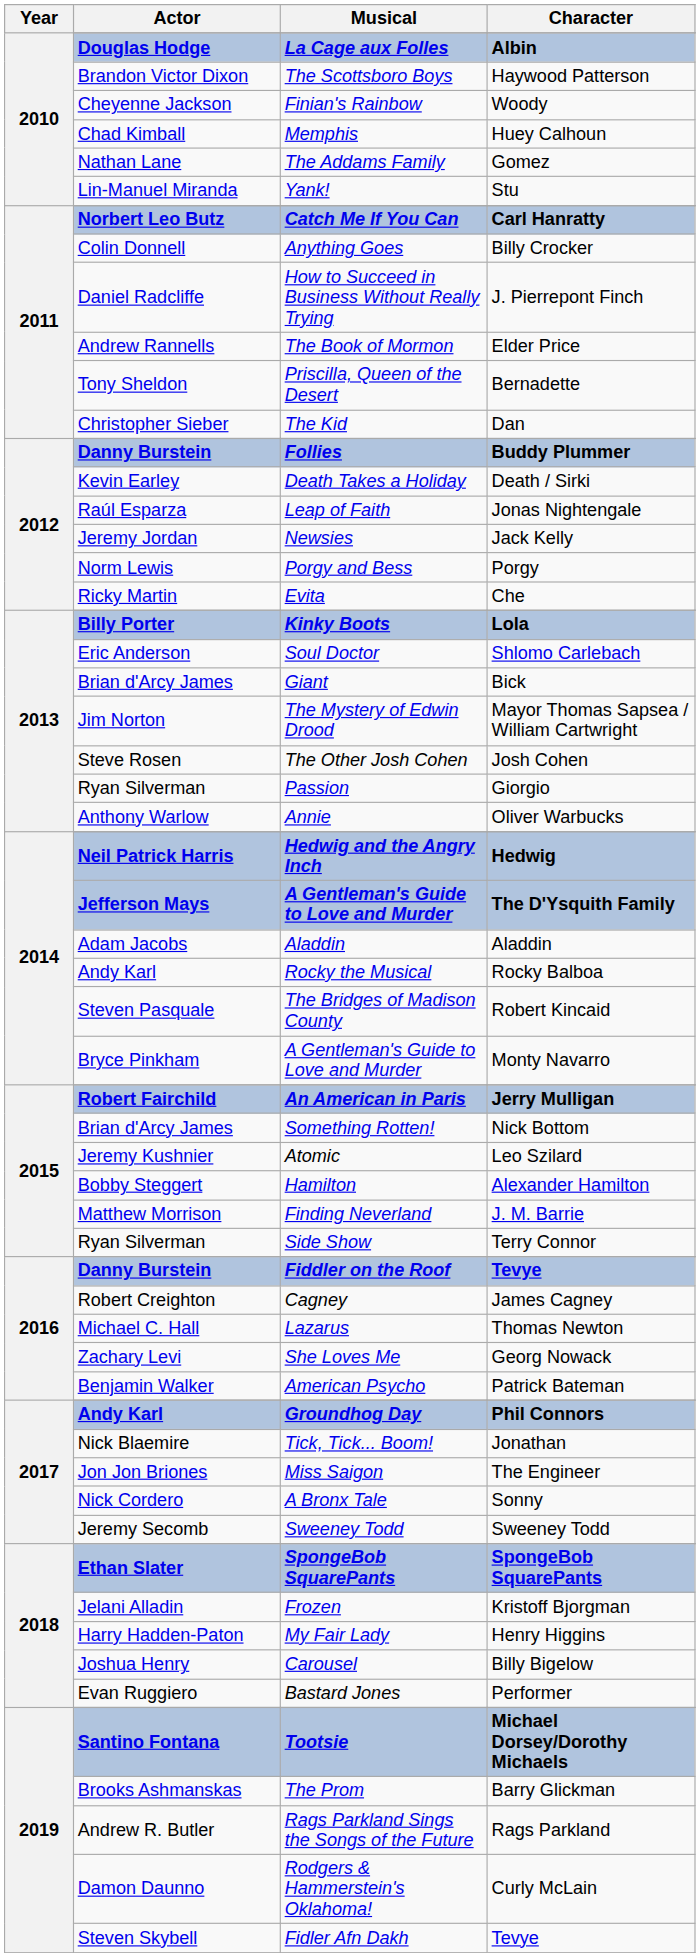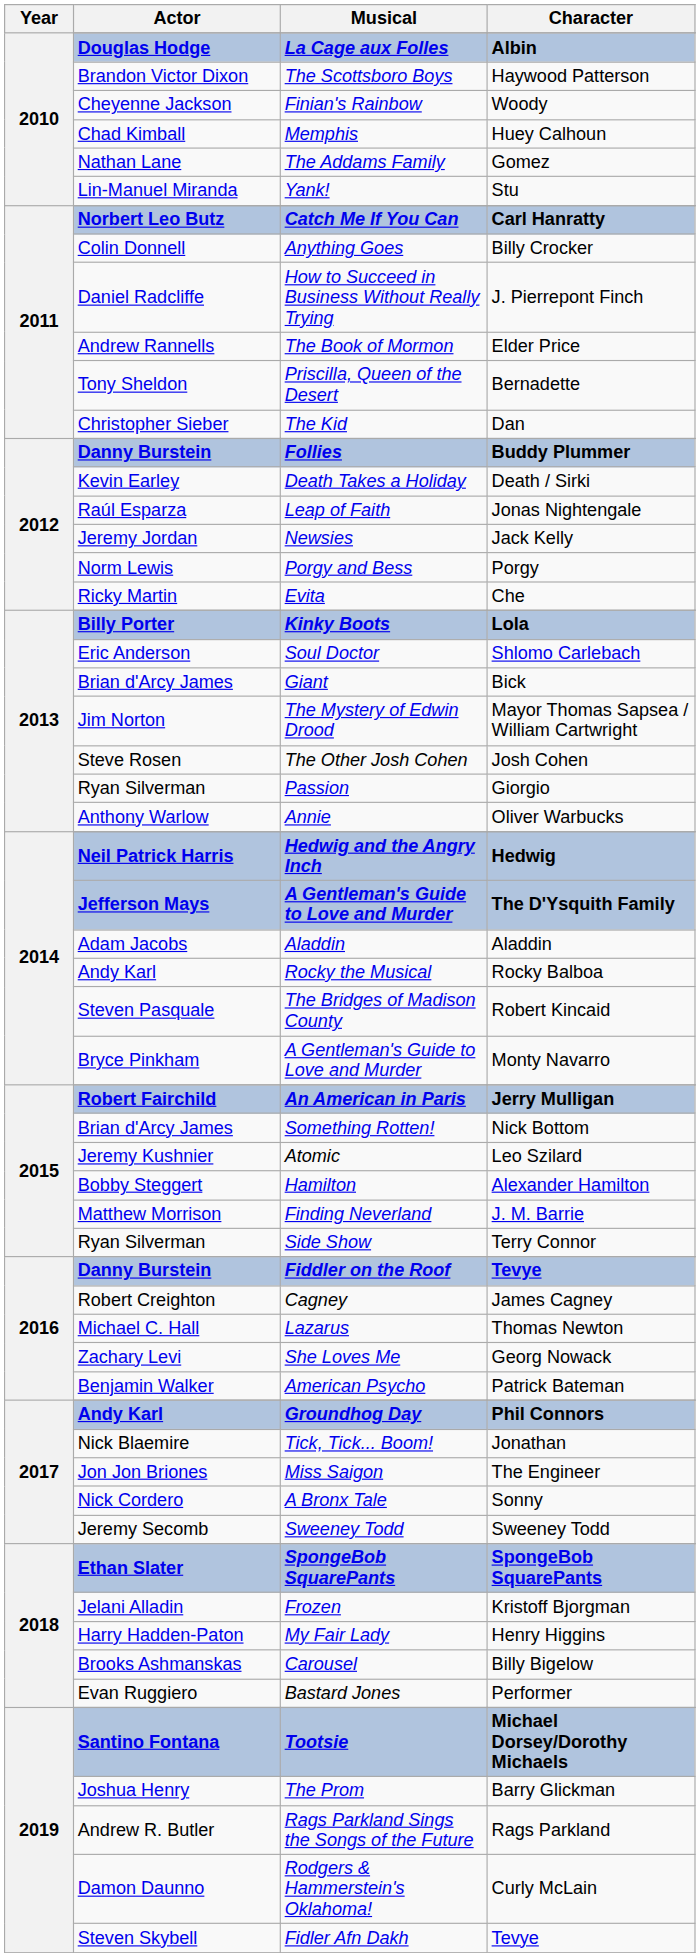(133, 1664) Joshua Henry -> (160, 1664) Brooks Ashmanskas
(160, 1790) Brooks Ashmanskas -> (133, 1790) Joshua Henry
